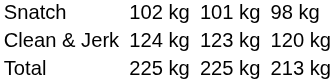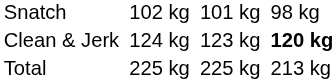(301, 40) normal -> (302, 40) bold
